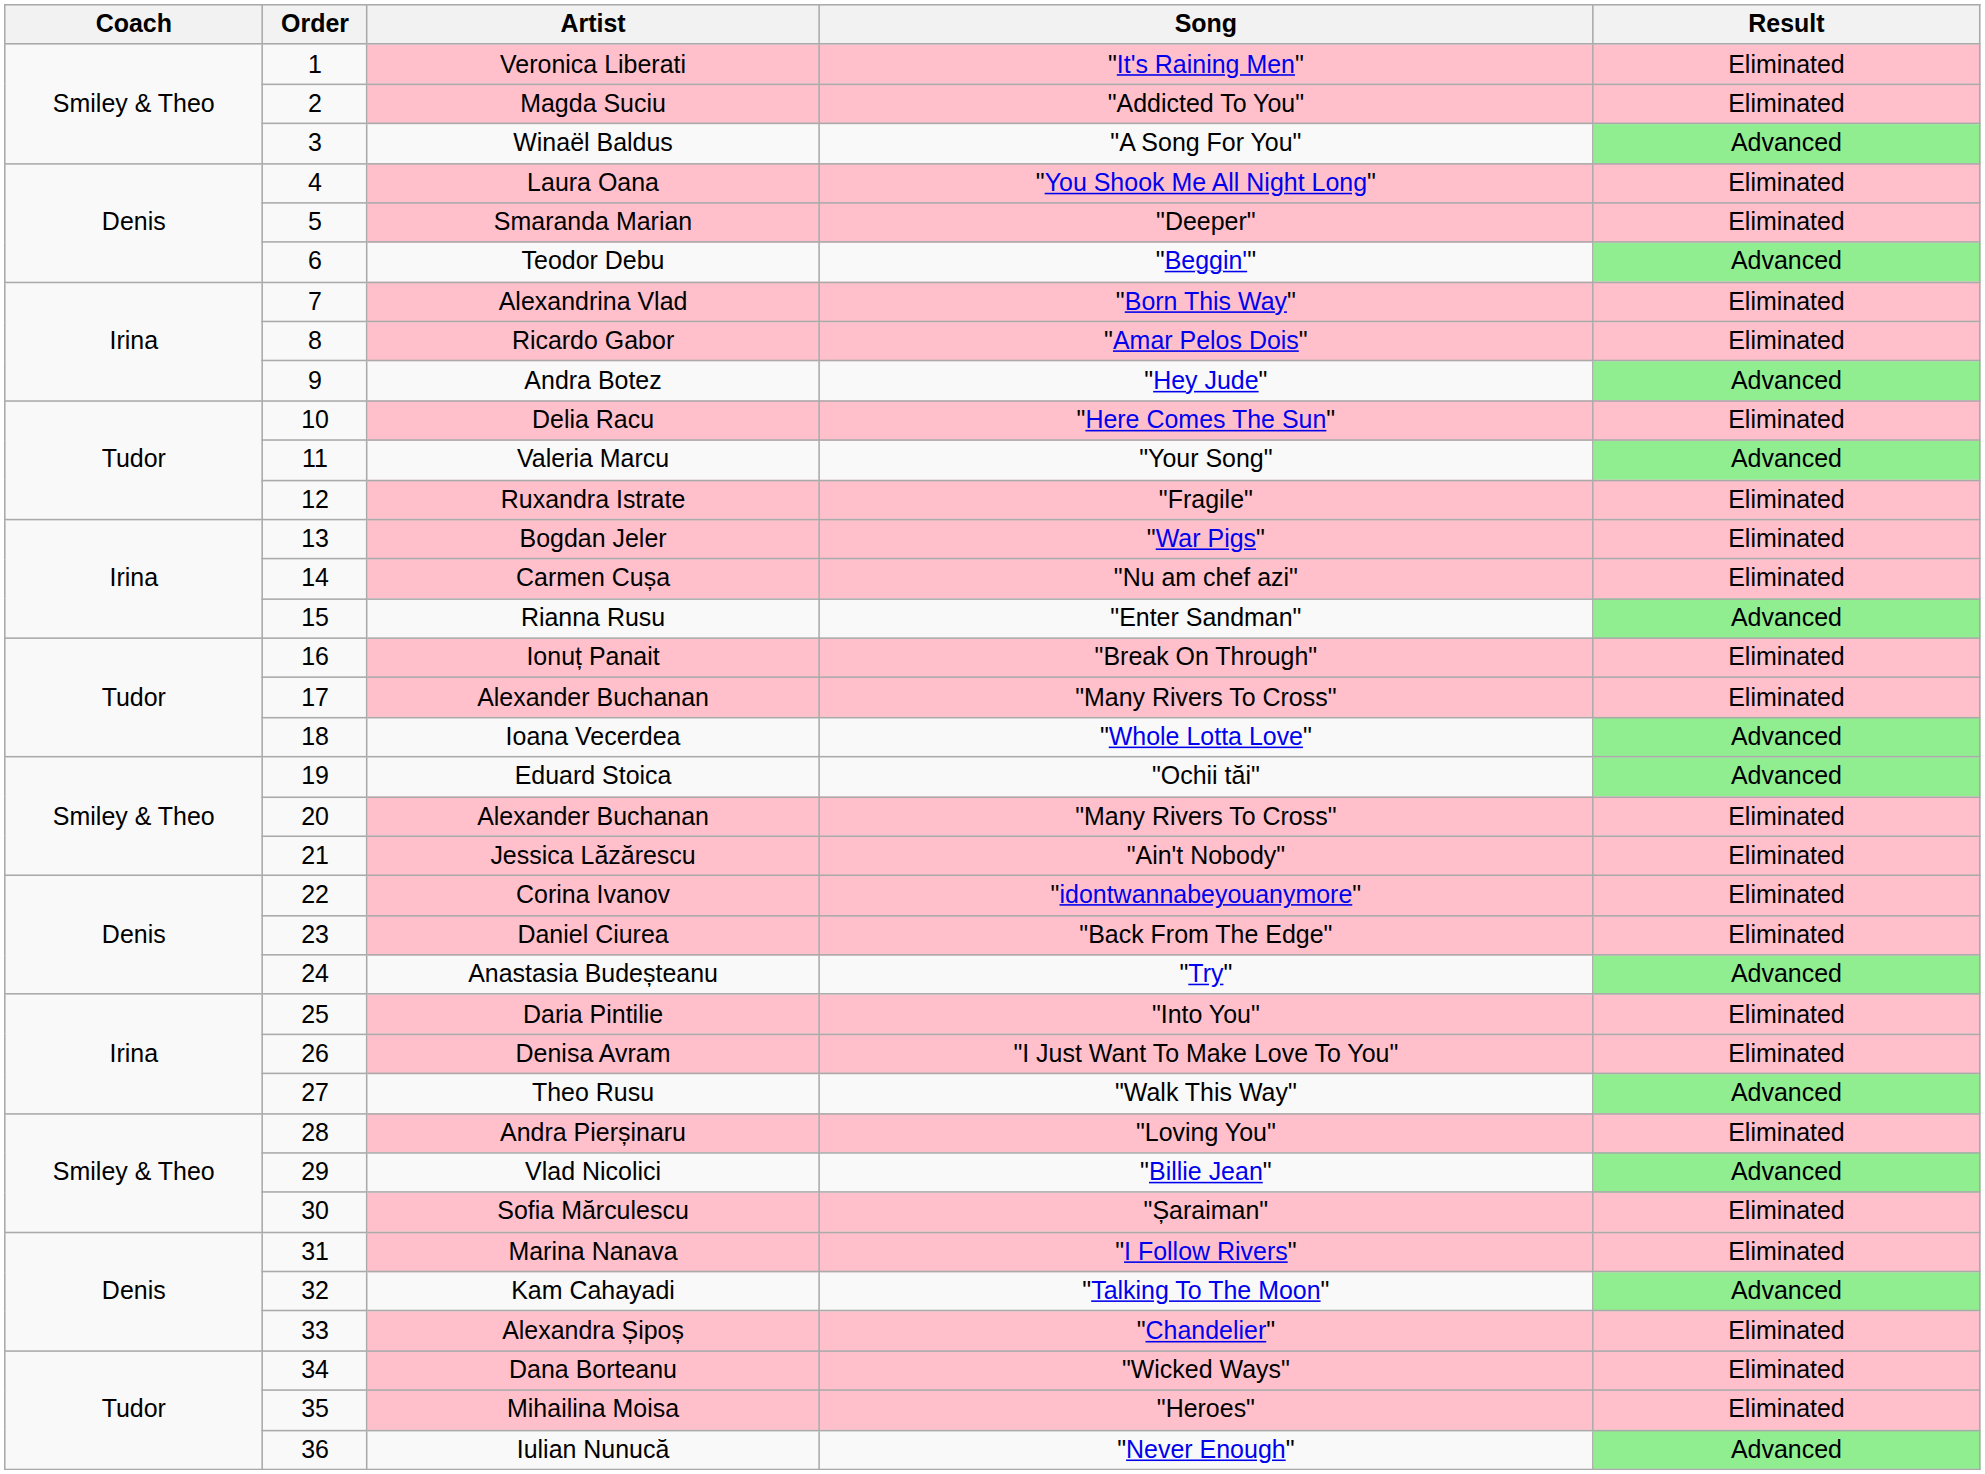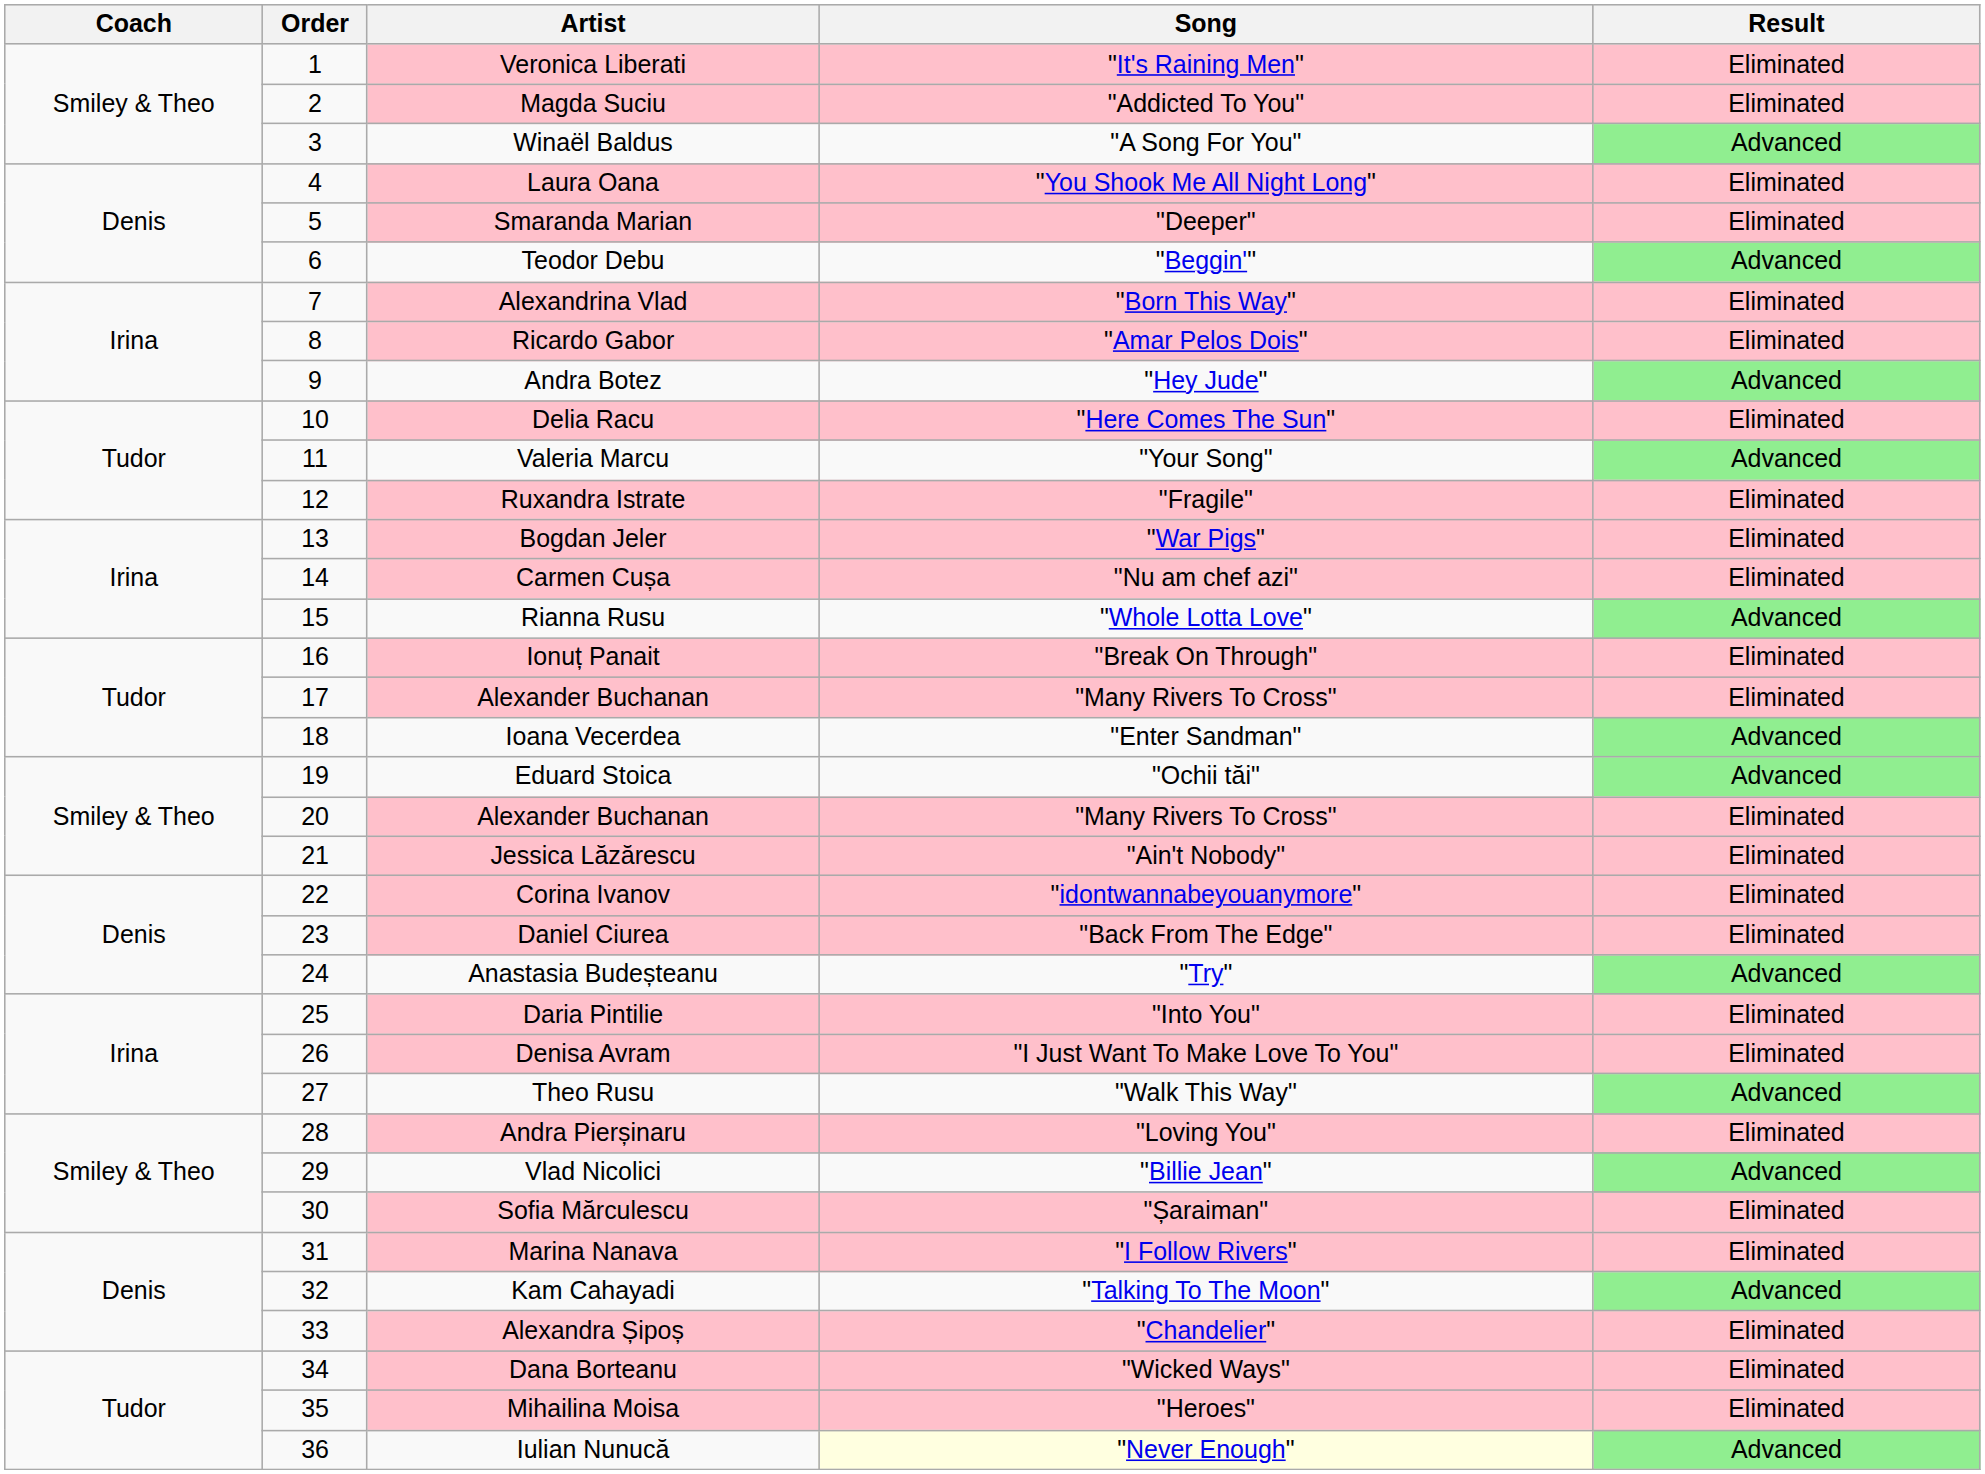(1206, 618) "Enter Sandman" -> (1206, 618) "Whole Lotta Love"
(1206, 736) "Whole Lotta Love" -> (1206, 736) "Enter Sandman"
(1206, 1449) no background -> (1206, 1449) lightyellow background
